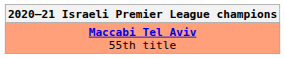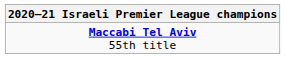(143, 38) lightsalmon background -> (143, 38) no background
